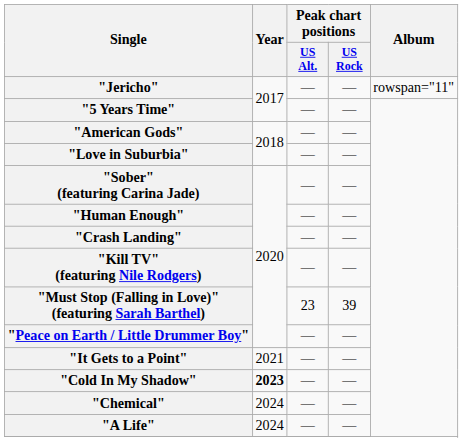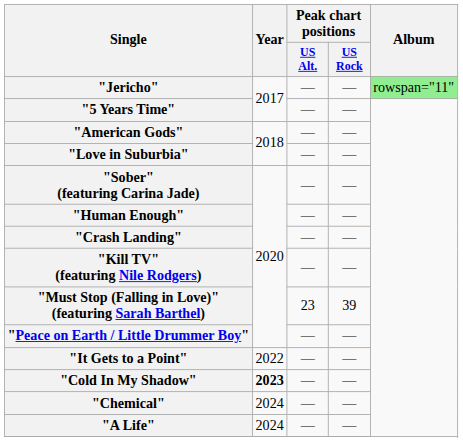(414, 87) no background -> (414, 87) lightgreen background
(270, 358) 2021 -> (270, 358) 2022
